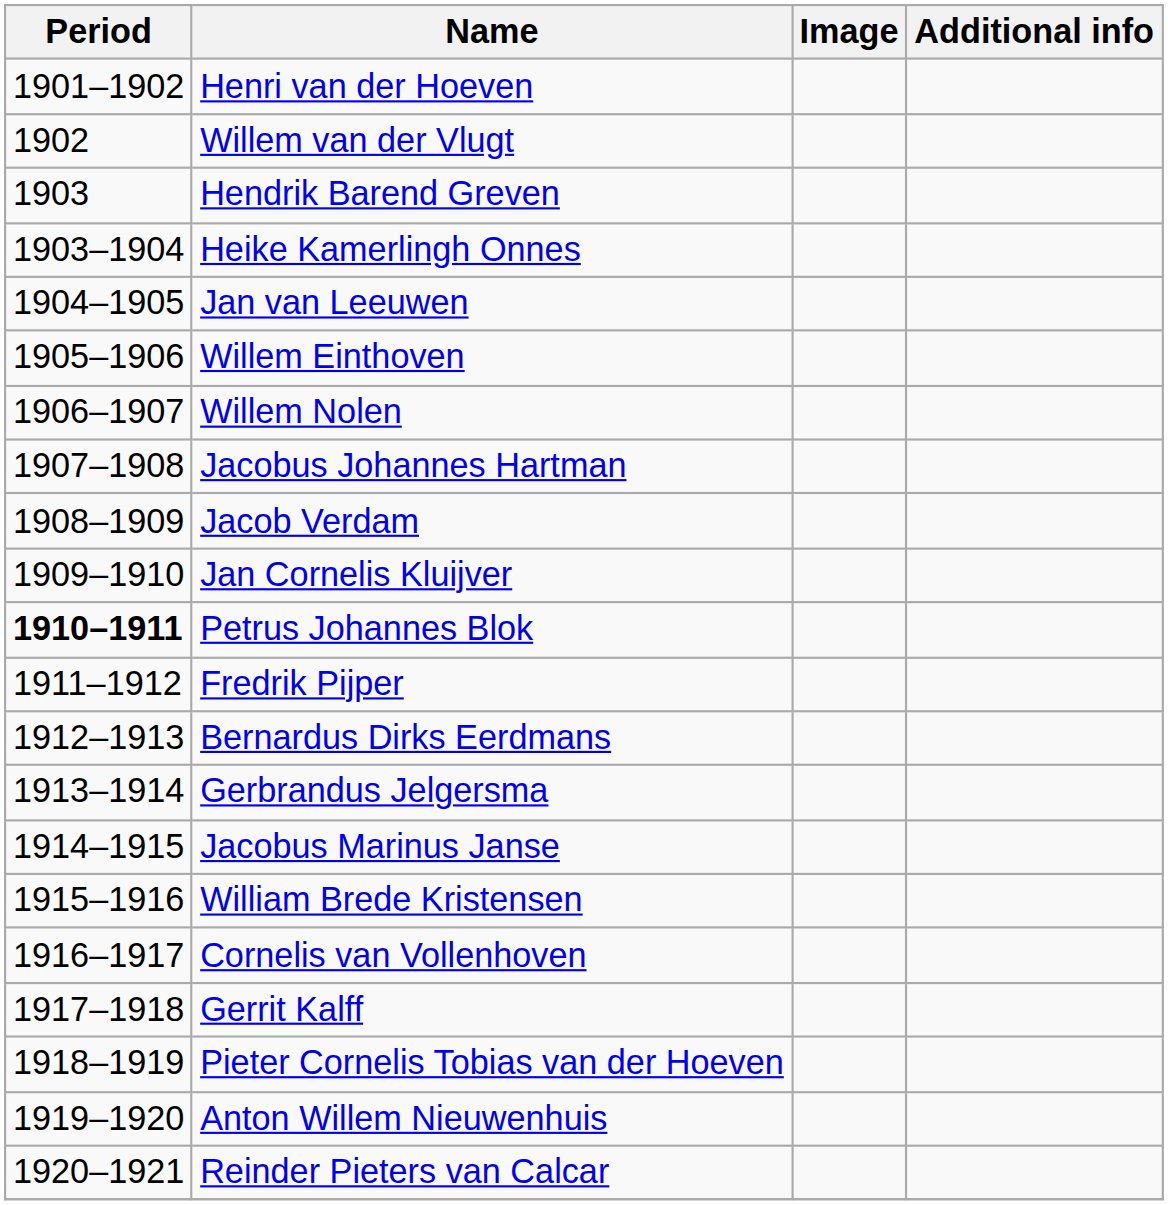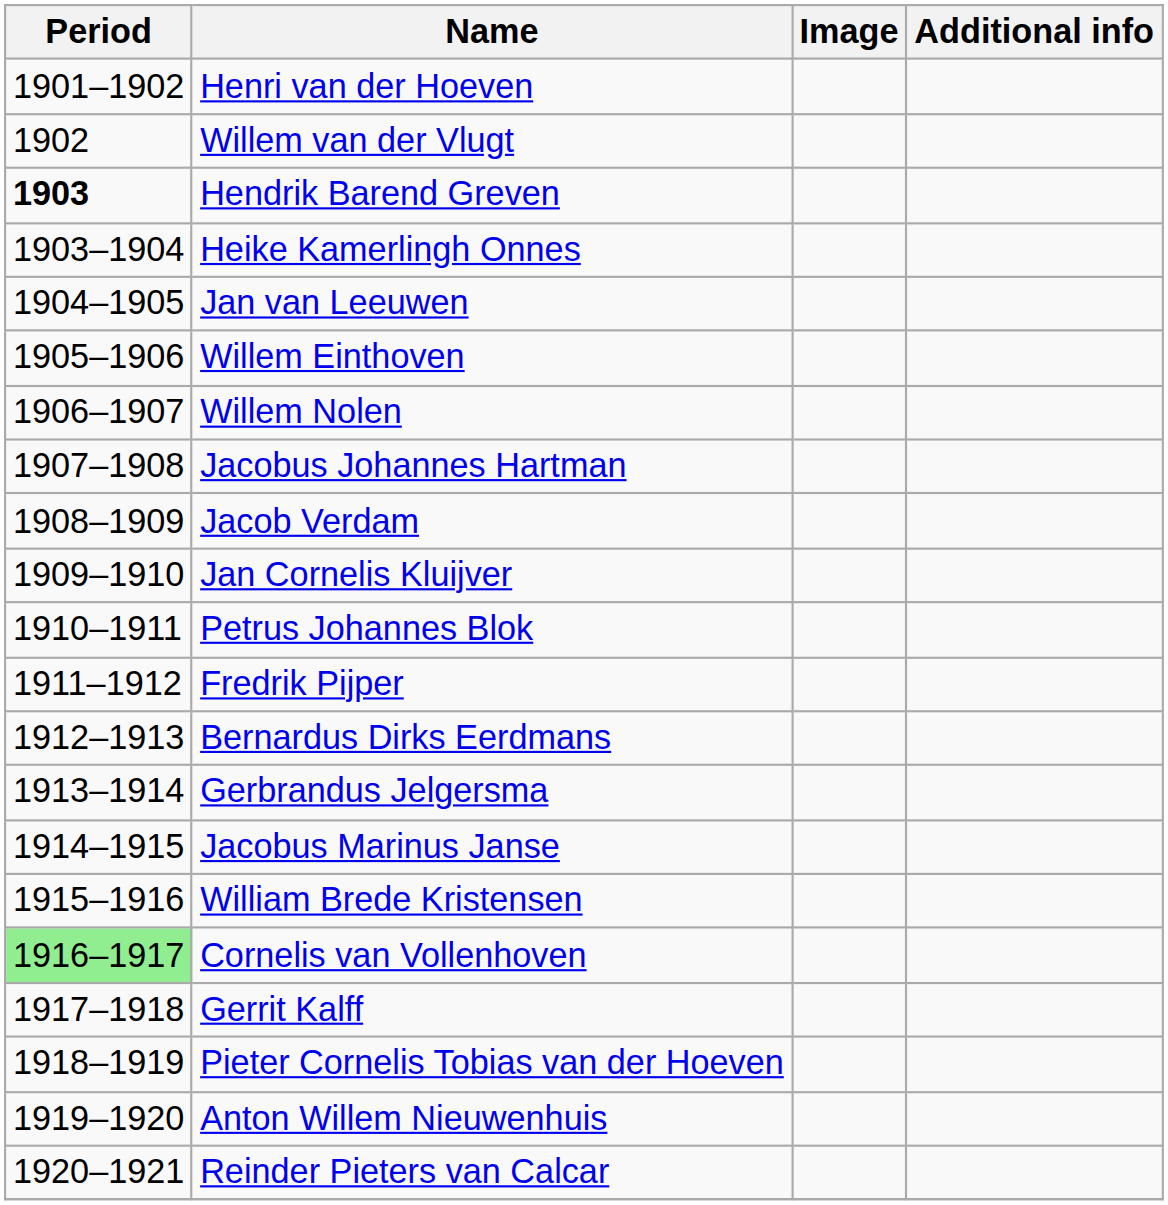(51, 194) normal -> (51, 194) bold
(98, 628) bold -> (97, 628) normal
(99, 954) no background -> (99, 954) lightgreen background
